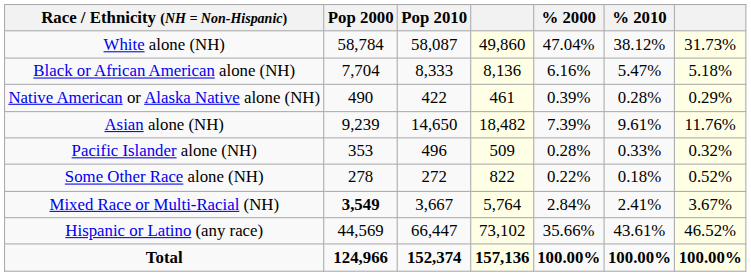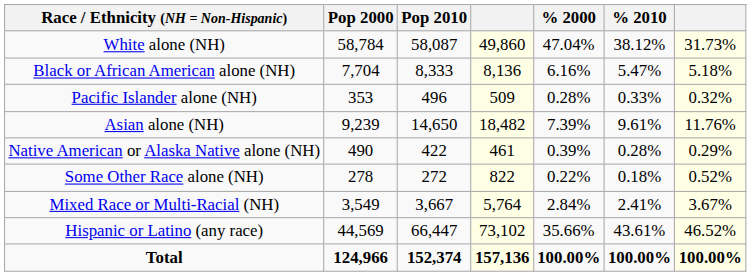rows swapped: (164, 97) <-> (164, 151)
(361, 204) bold -> (361, 204) normal
